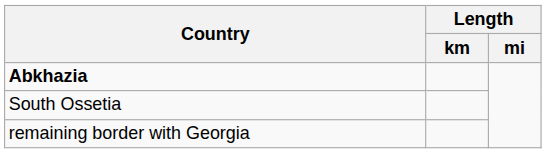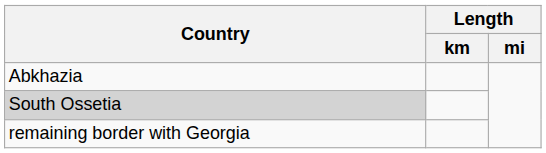(48, 76) bold -> (46, 76) normal
(65, 104) no background -> (65, 104) lightgrey background
